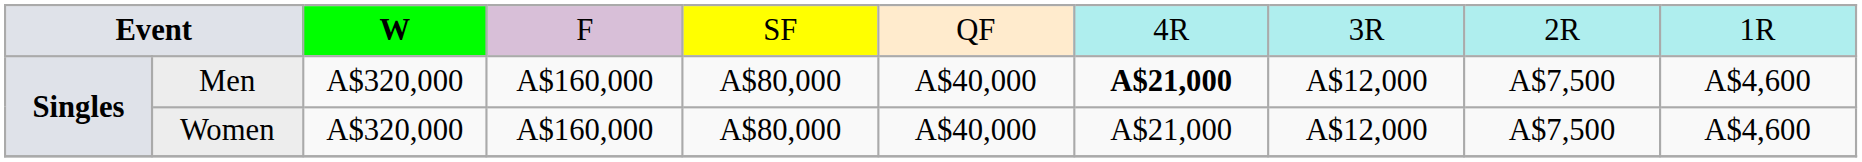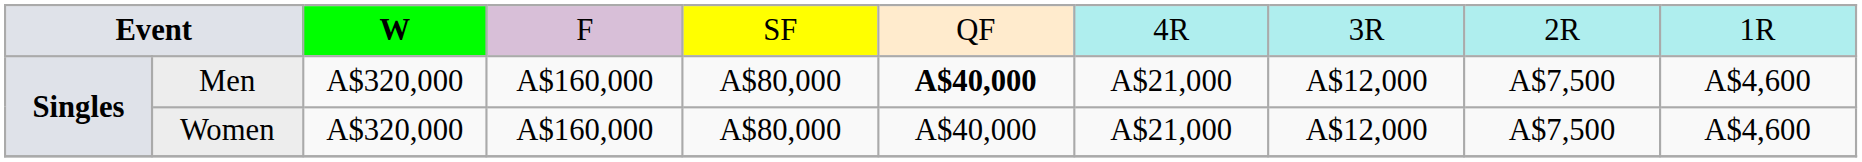(976, 80) normal -> (976, 80) bold
(1171, 80) bold -> (1171, 80) normal
